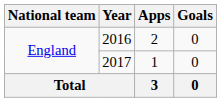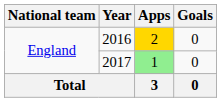(154, 39) no background -> (154, 39) gold background
(154, 62) no background -> (154, 62) lightgreen background
